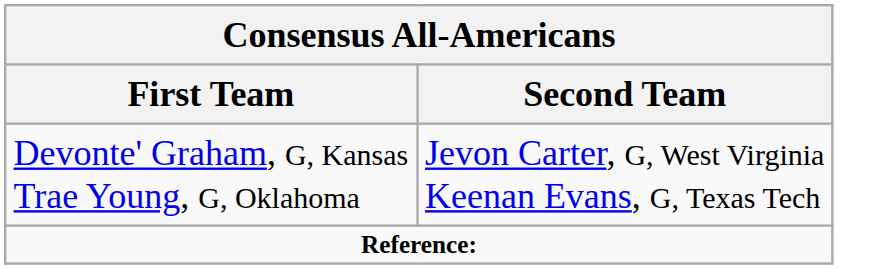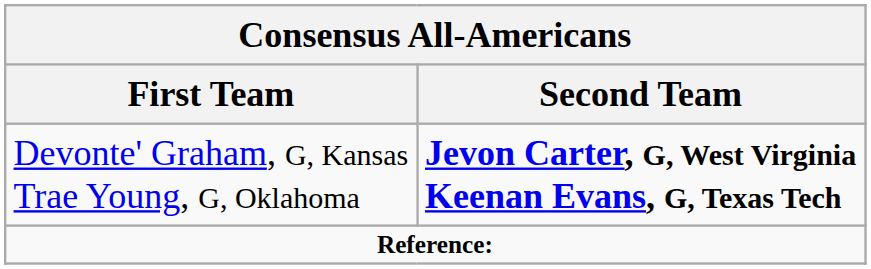(625, 174) normal -> (641, 174) bold
